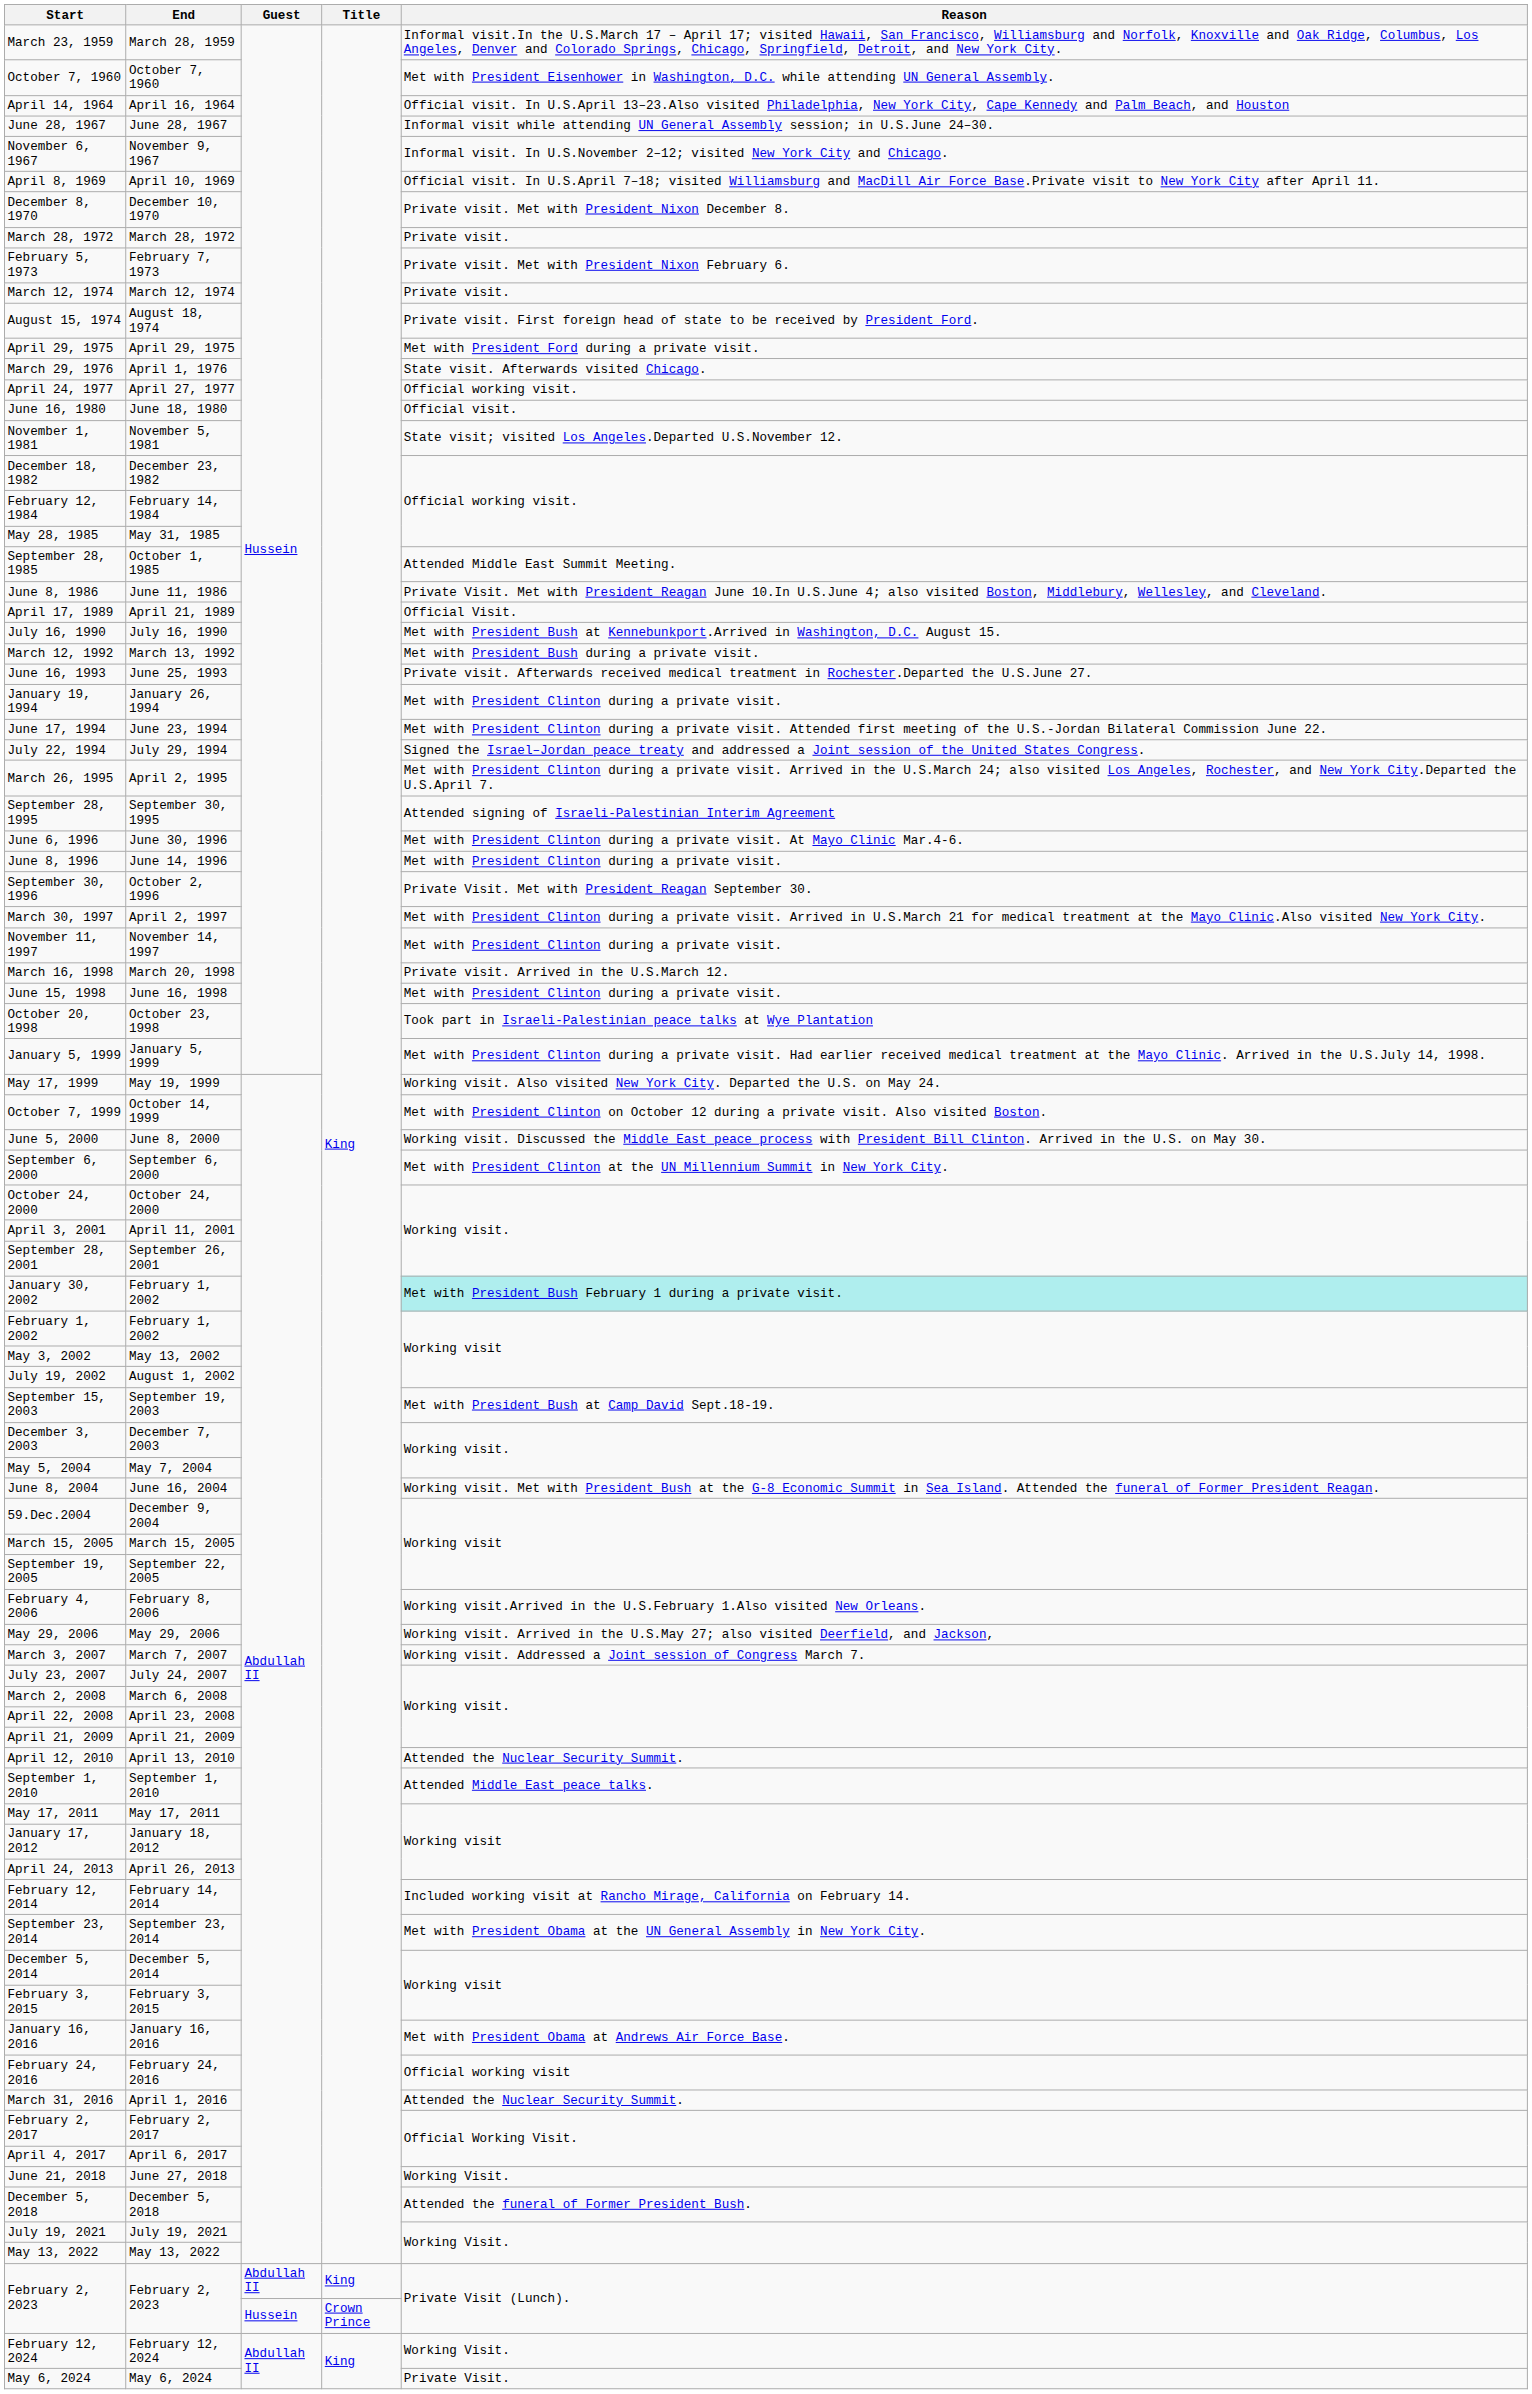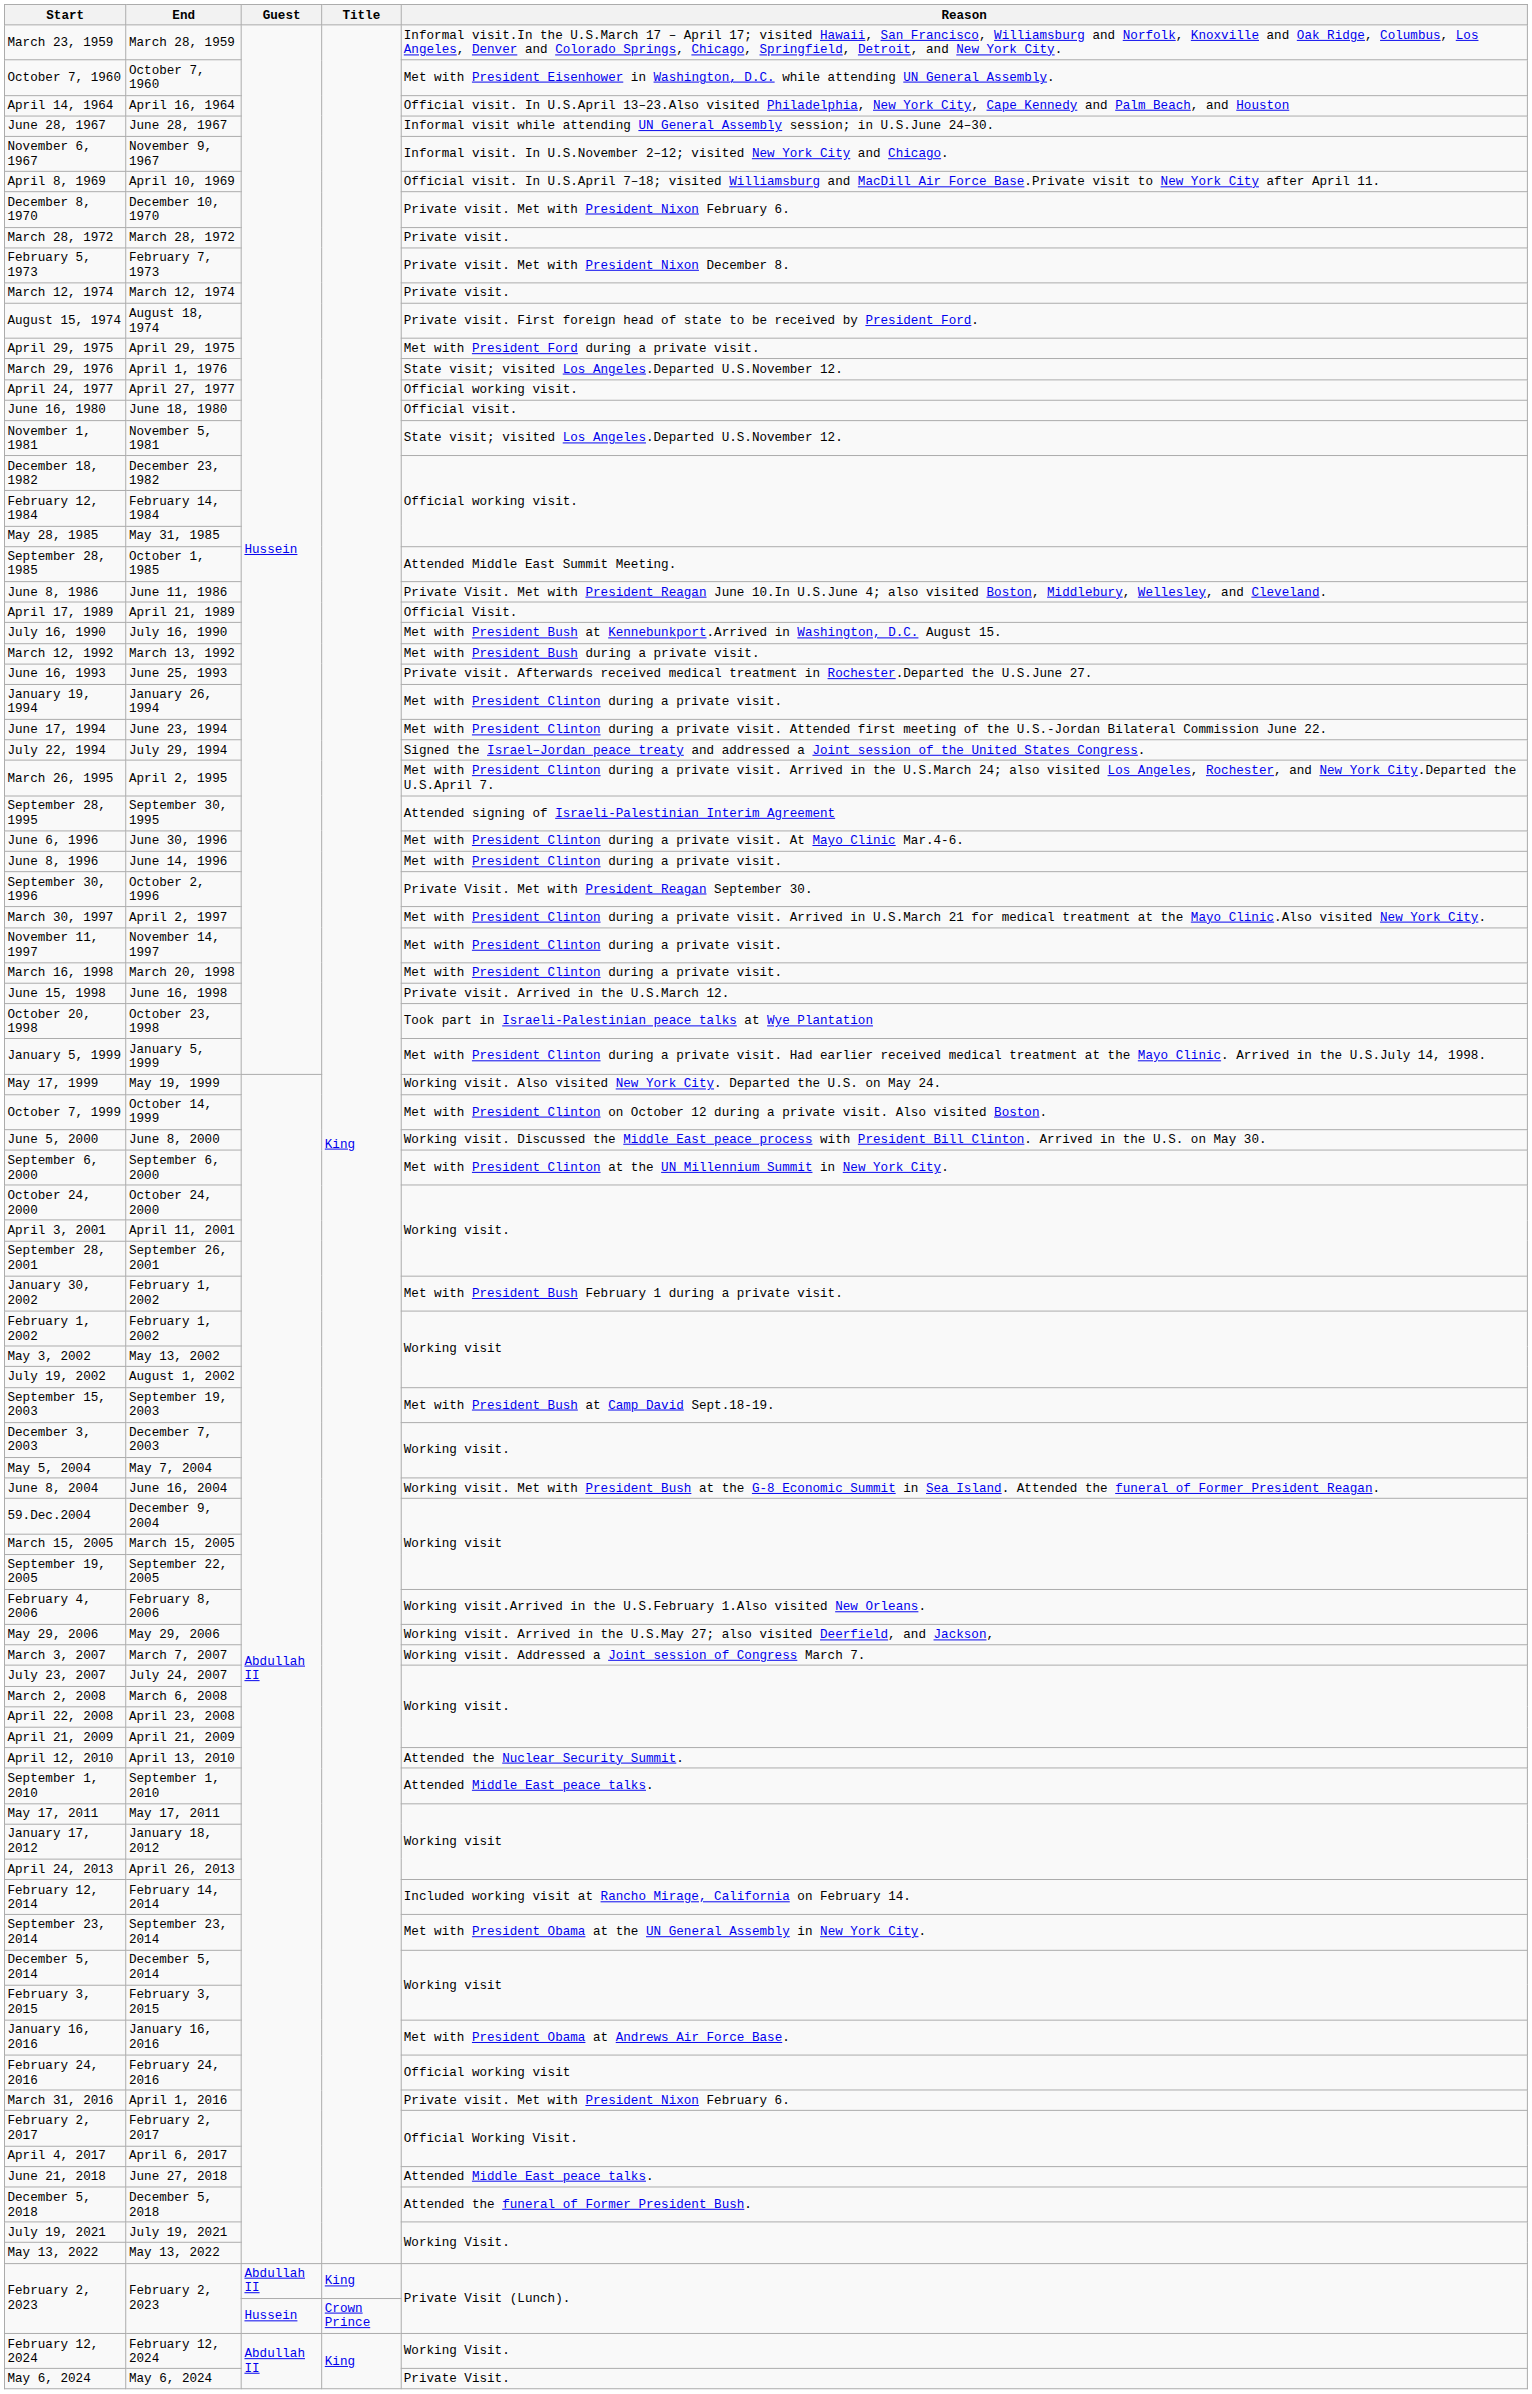(597, 210) Private visit. Met with President Nixon December 8. -> (597, 210) Private visit. Met with President Nixon February 6.
(597, 265) Private visit. Met with President Nixon February 6. -> (597, 265) Private visit. Met with President Nixon December 8.
(555, 369) State visit. Afterwards visited Chicago. -> (623, 369) State visit; visited Los Angeles.Departed U.S.November 12.
(567, 973) Private visit. Arrived in the U.S.March 12. -> (593, 973) Met with President Clinton during a private visit.
(593, 993) Met with President Clinton during a private visit. -> (567, 993) Private visit. Arrived in the U.S.March 12.
(623, 1294) paleturquoise background -> (623, 1294) no background
(544, 2101) Attended the Nuclear Security Summit. -> (597, 2101) Private visit. Met with President Nixon February 6.
(457, 2177) Working Visit. -> (529, 2177) Attended Middle East peace talks.
